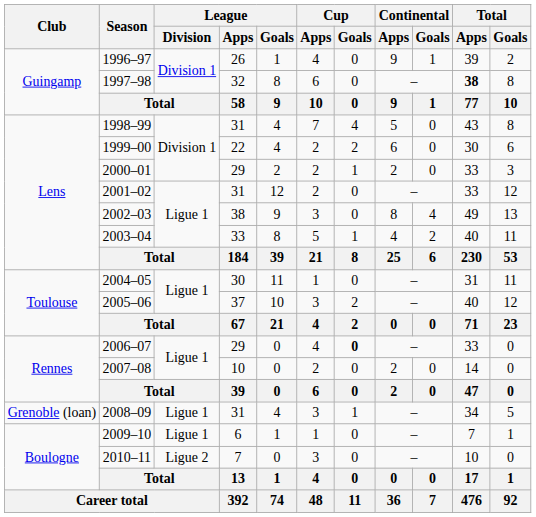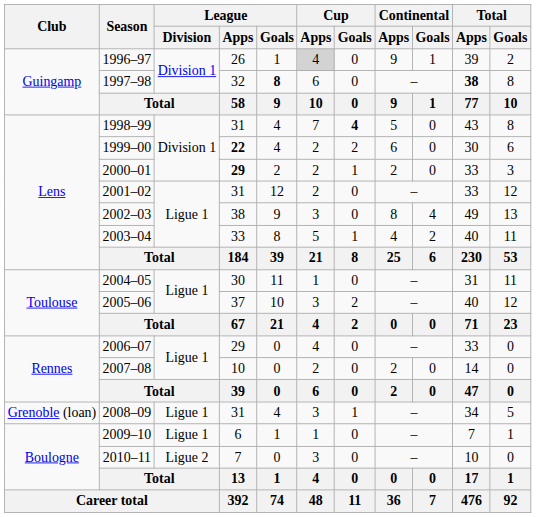(316, 59) no background -> (316, 59) lightgrey background
(277, 81) normal -> (277, 81) bold
(355, 125) normal -> (355, 125) bold
(238, 147) normal -> (238, 147) bold
(238, 170) normal -> (238, 170) bold
(355, 346) bold -> (355, 346) normal
